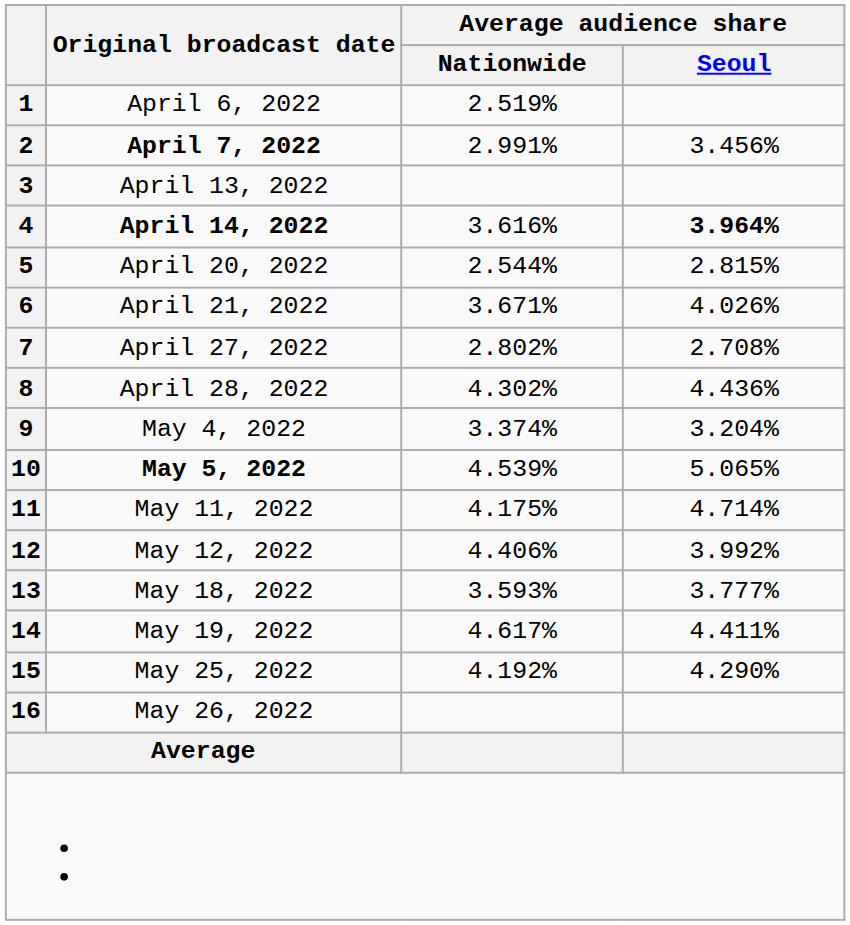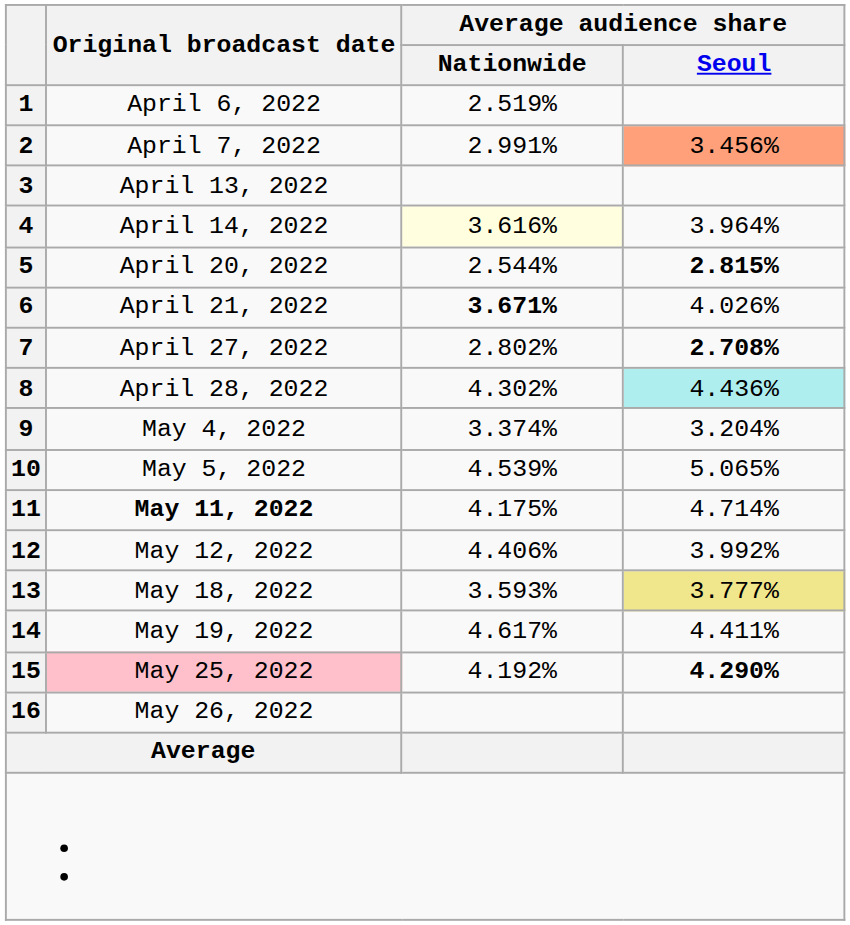(224, 146) bold -> (224, 146) normal
(734, 146) no background -> (734, 146) lightsalmon background
(224, 227) bold -> (224, 227) normal
(512, 227) no background -> (512, 227) lightyellow background
(734, 227) bold -> (734, 227) normal
(734, 267) normal -> (734, 267) bold
(512, 308) normal -> (512, 308) bold
(734, 348) normal -> (734, 348) bold
(734, 388) no background -> (734, 388) paleturquoise background
(224, 469) bold -> (224, 469) normal
(224, 510) normal -> (224, 510) bold
(734, 591) no background -> (734, 591) khaki background
(224, 672) no background -> (224, 672) pink background
(734, 672) normal -> (734, 672) bold
